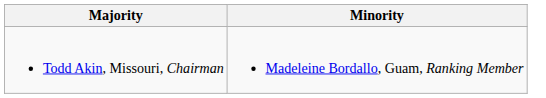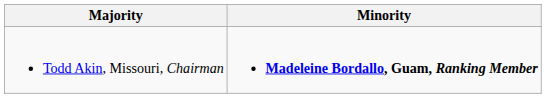(377, 68) normal -> (384, 68) bold
